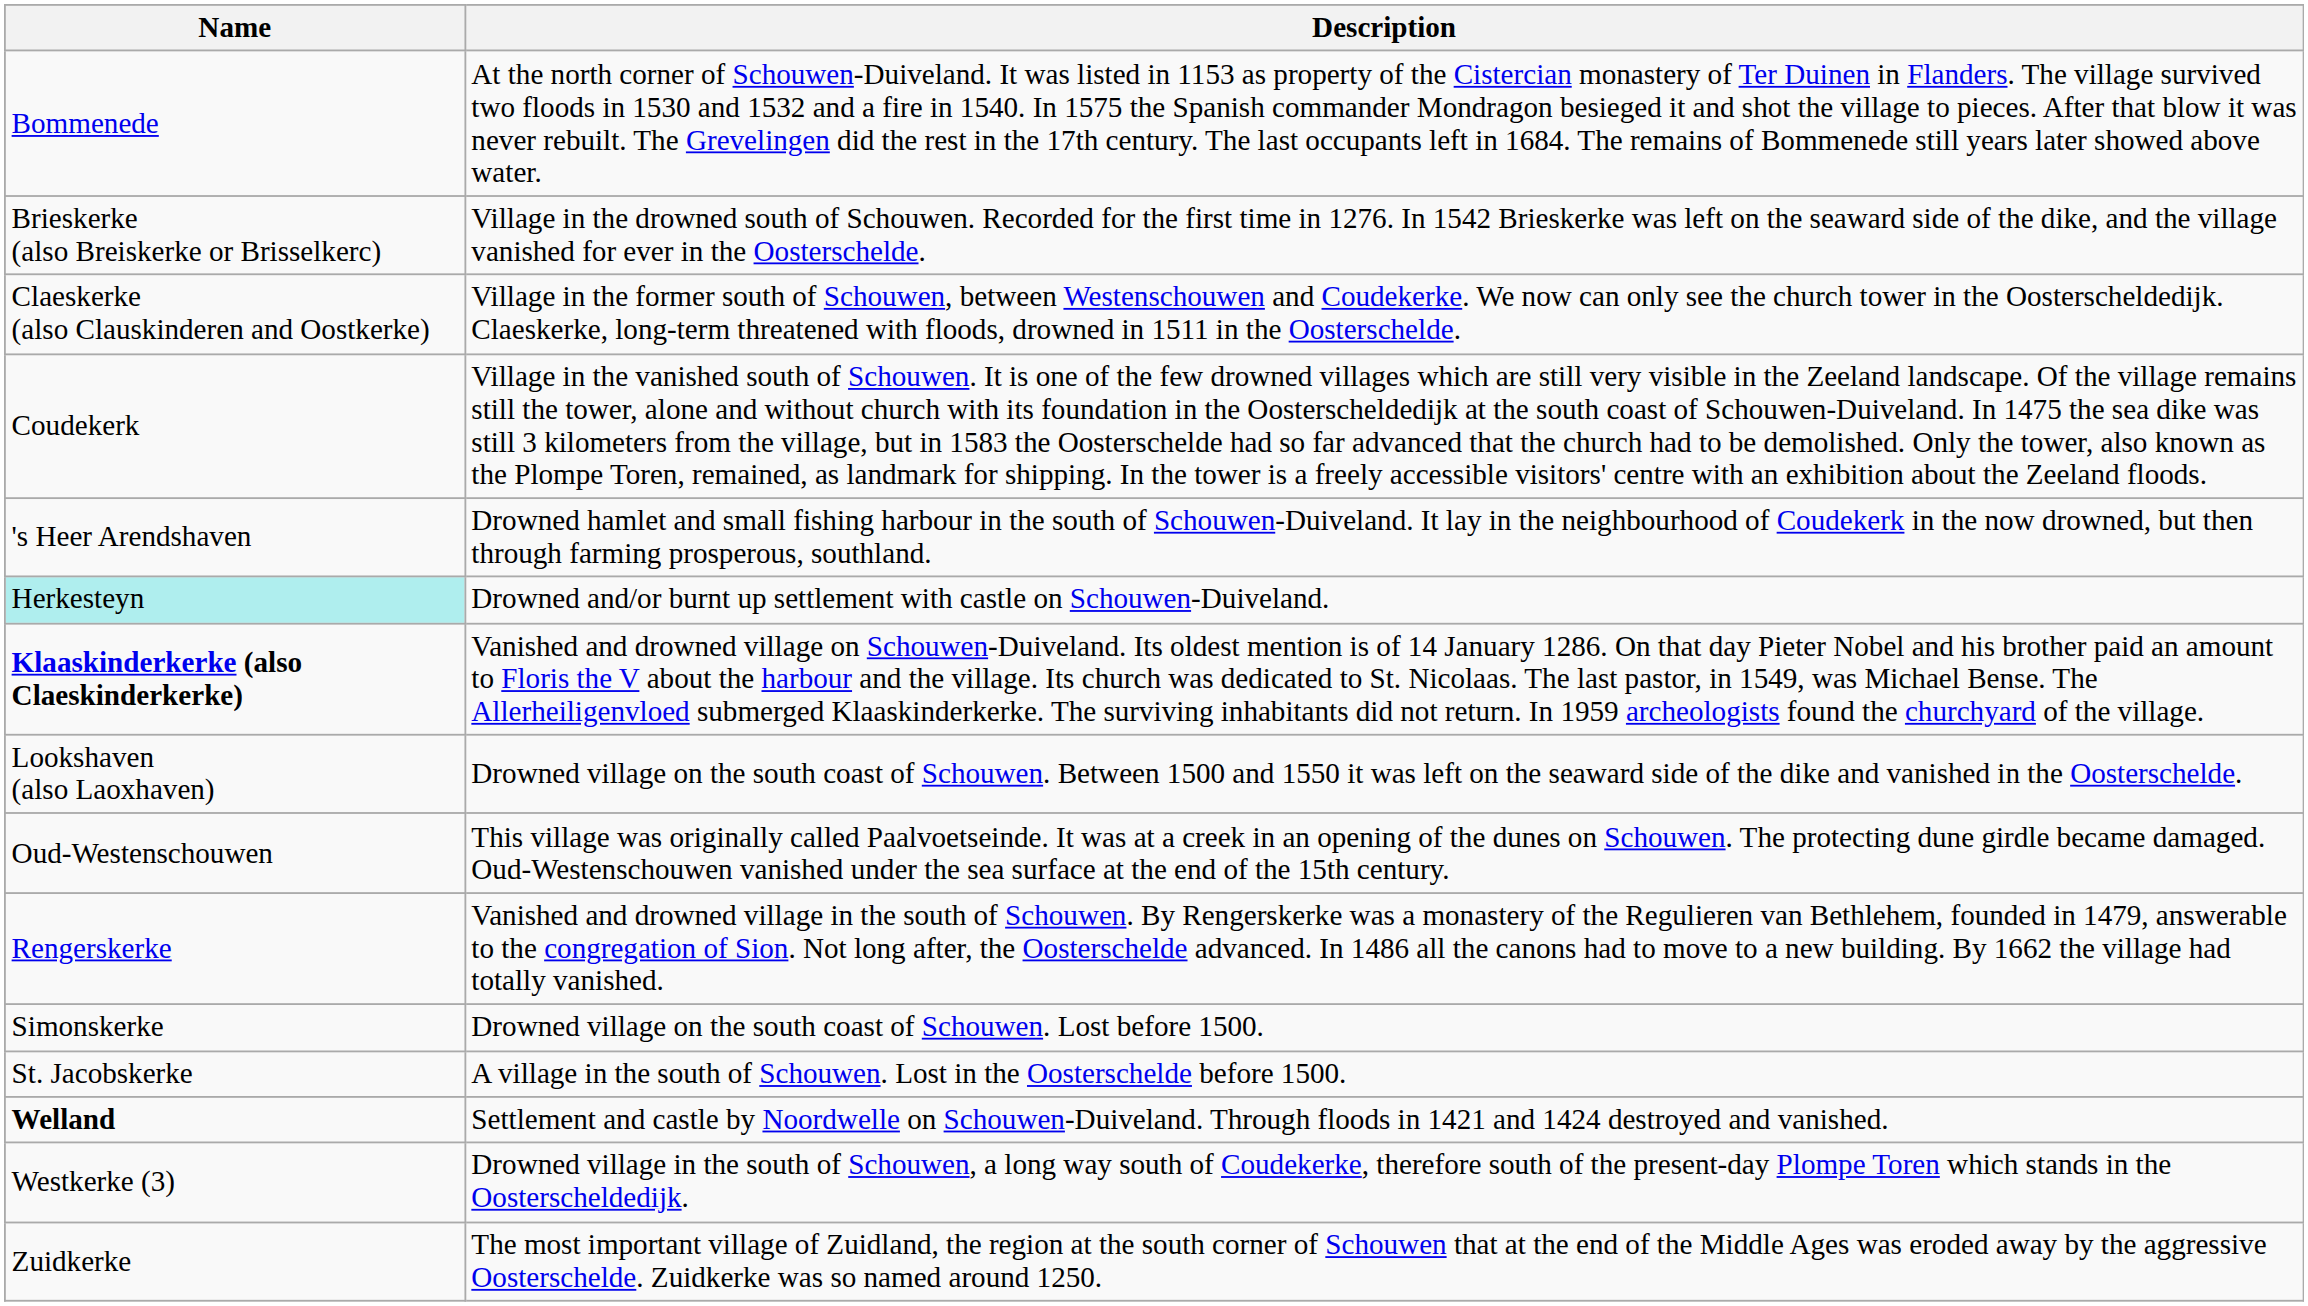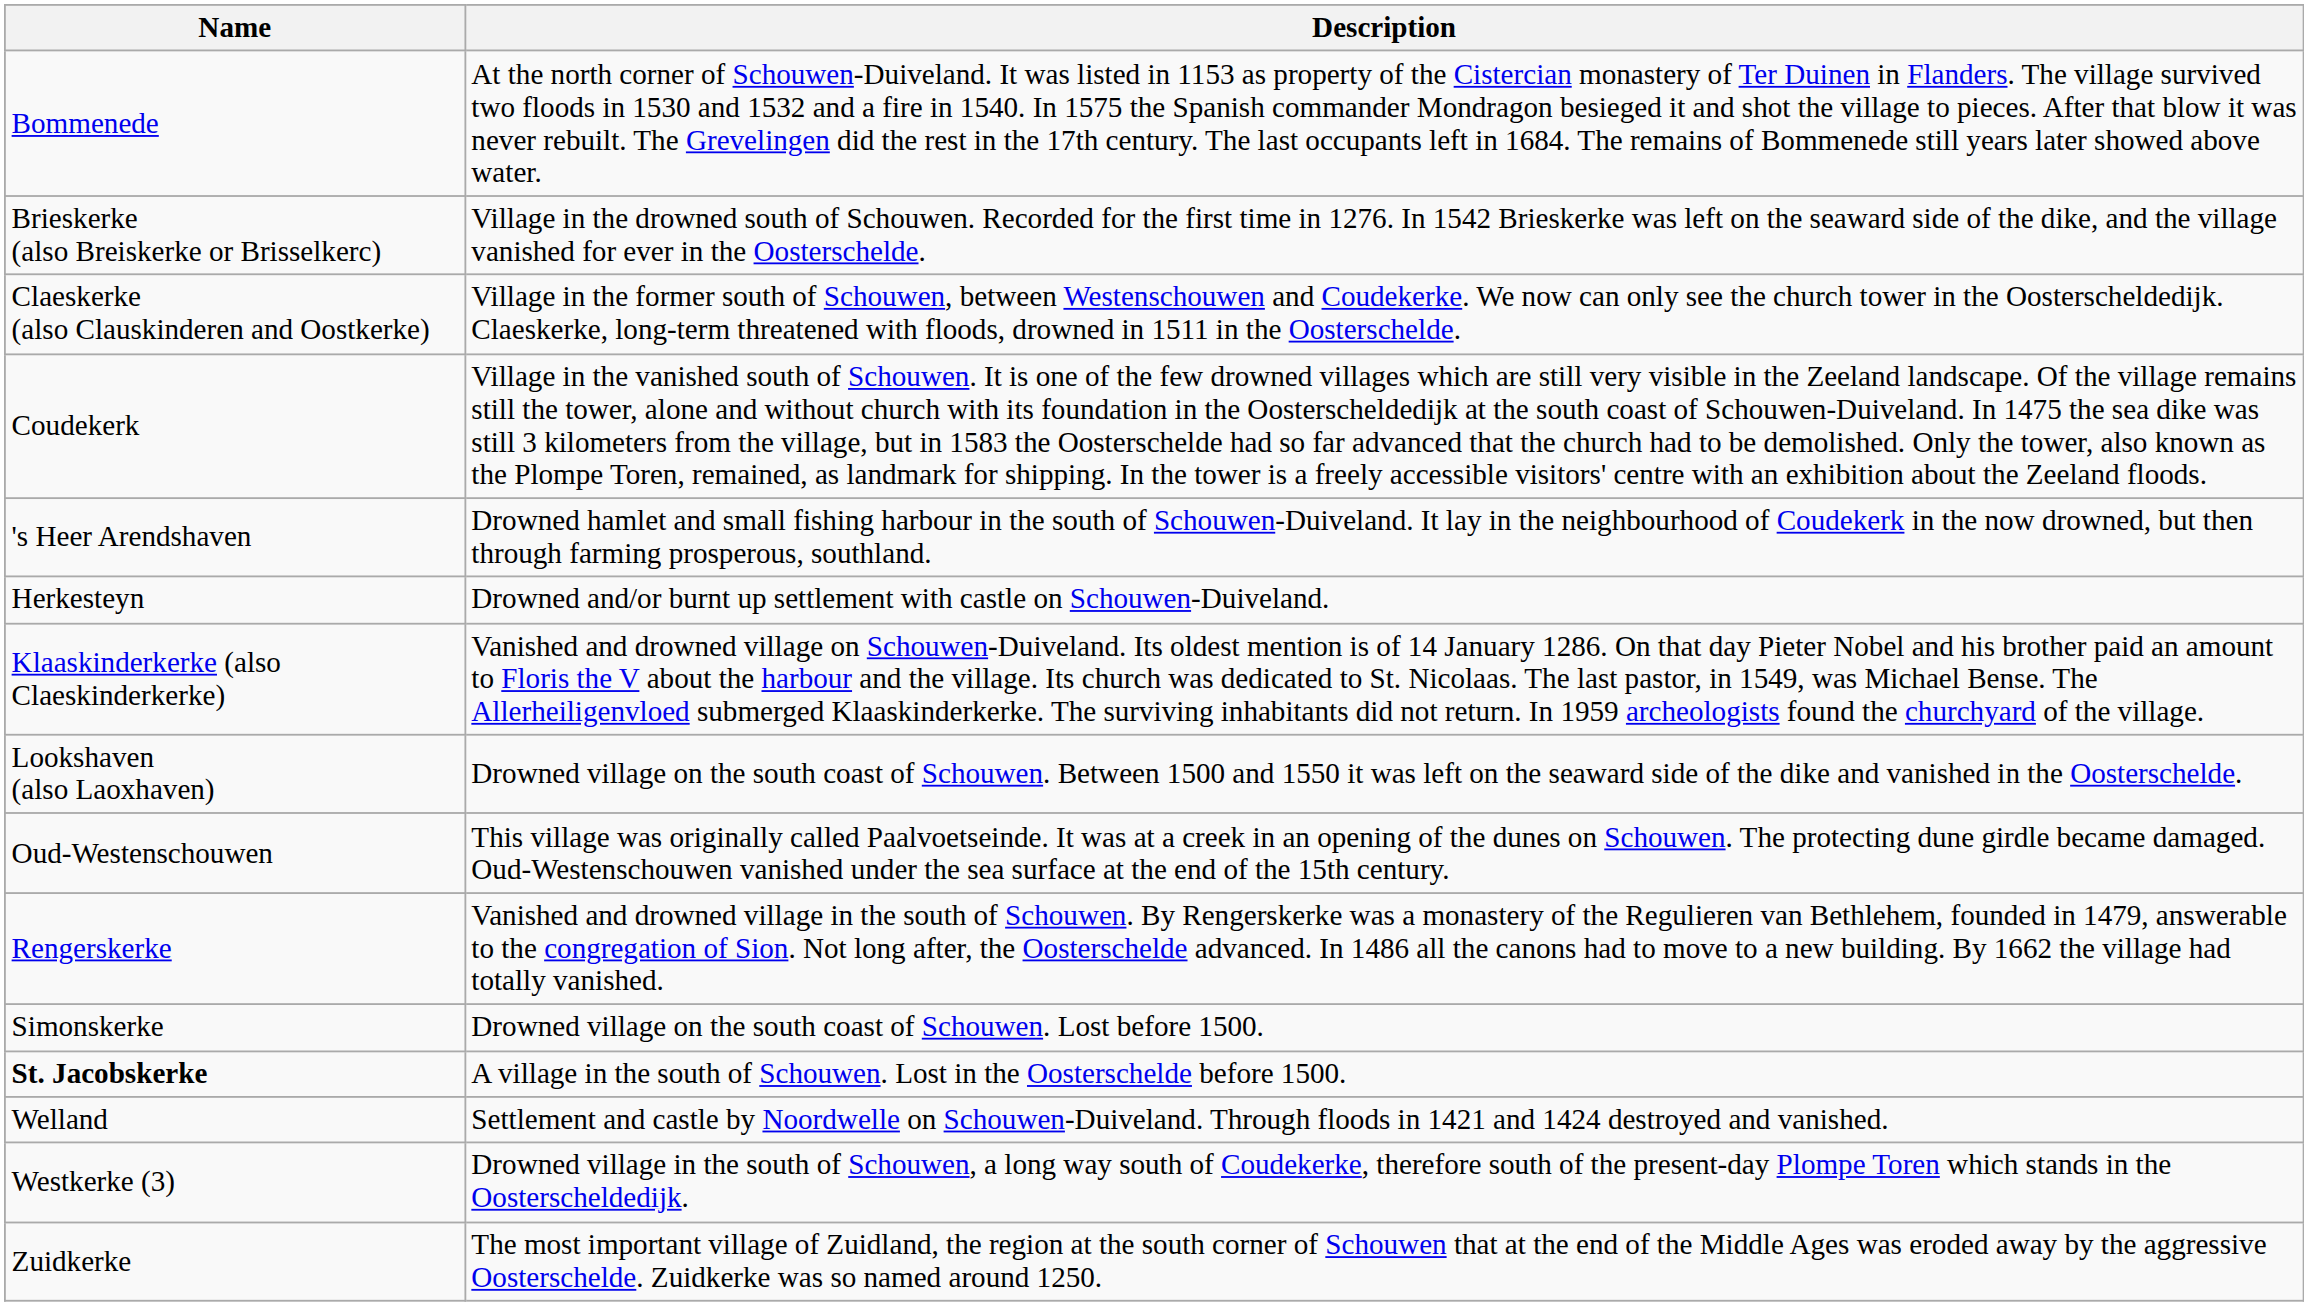(78, 599) paleturquoise background -> (78, 599) no background
(157, 678) bold -> (146, 678) normal
(102, 1073) normal -> (110, 1073) bold
(63, 1119) bold -> (60, 1119) normal
